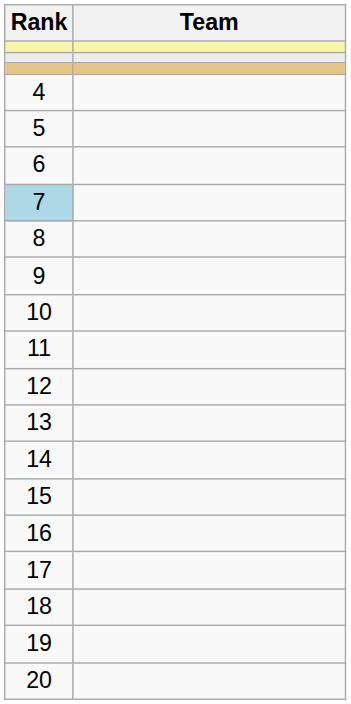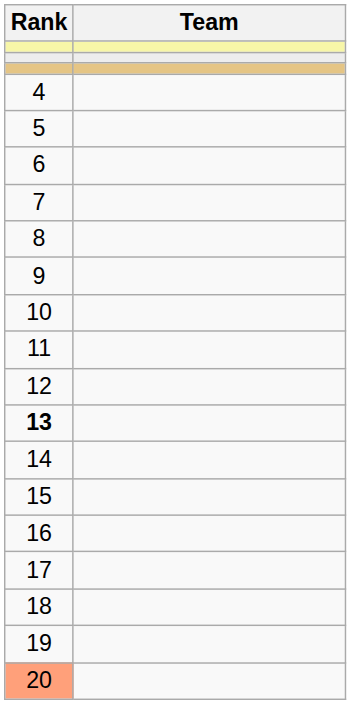(39, 202) lightblue background -> (39, 202) no background
(39, 422) normal -> (39, 422) bold
(39, 680) no background -> (39, 680) lightsalmon background
